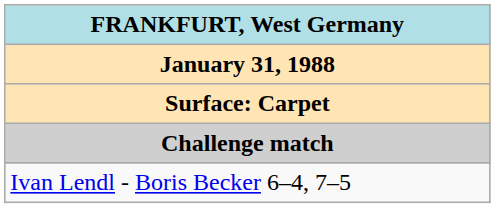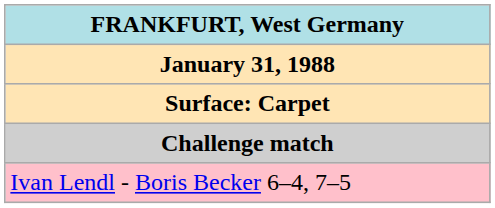(181, 182) no background -> (181, 182) pink background
